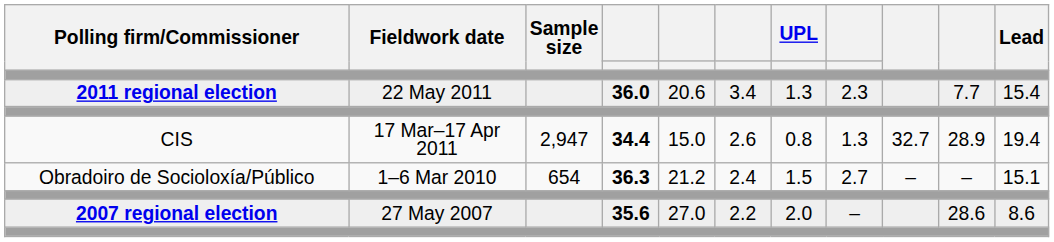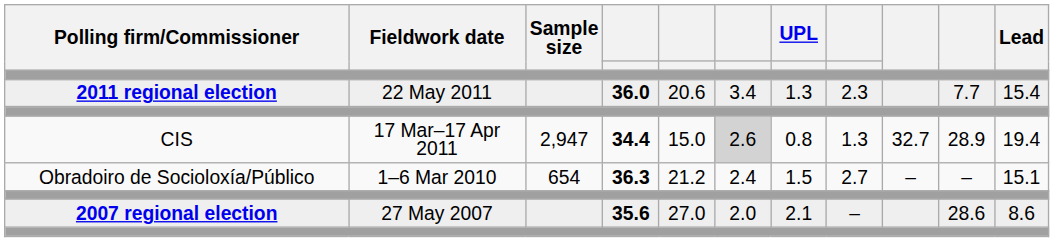(743, 140) no background -> (743, 140) lightgrey background
(743, 214) 2.2 -> (743, 214) 2.0
(799, 214) 2.0 -> (799, 214) 2.1
